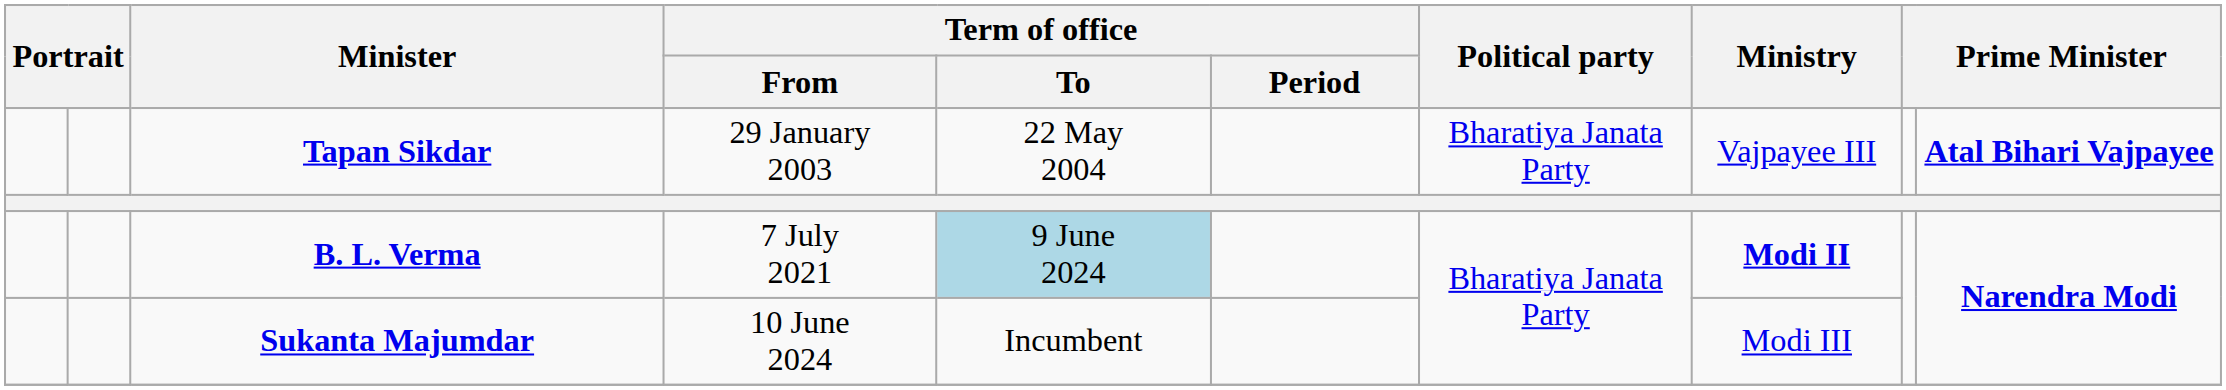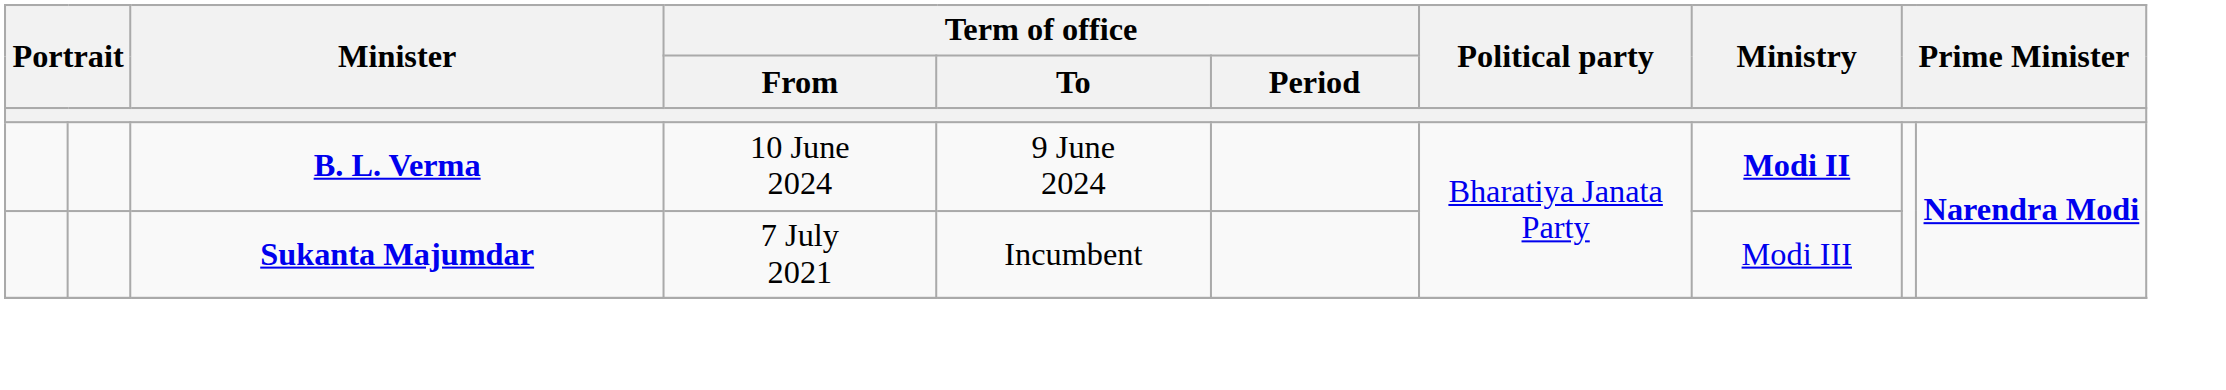- row: (397, 150)
(800, 253) 7 July 2021 -> (800, 165) 10 June 2024
(1073, 253) lightblue background -> (1073, 165) no background
(800, 340) 10 June 2024 -> (800, 253) 7 July 2021
